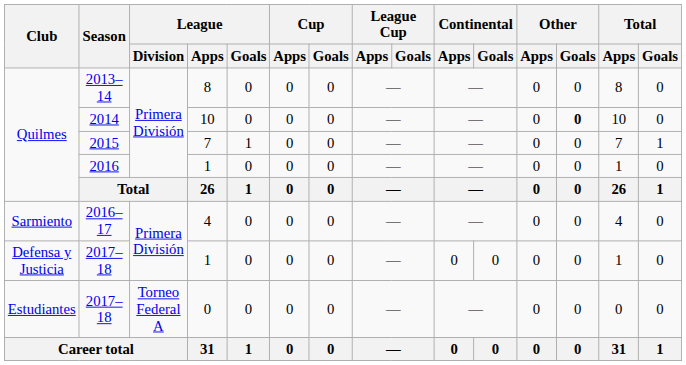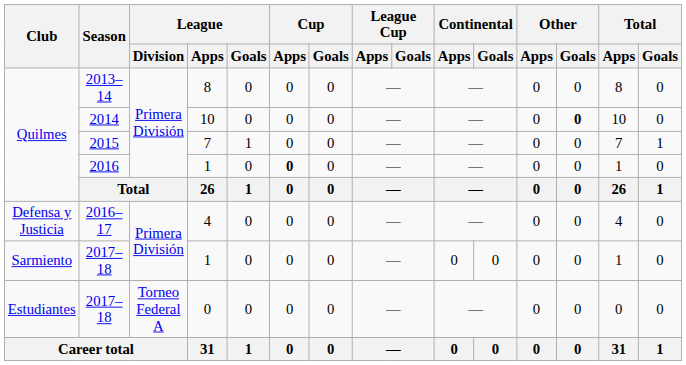(290, 166) normal -> (290, 166) bold
(42, 220) Sarmiento -> (42, 220) Defensa y Justicia
(42, 260) Defensa y Justicia -> (42, 260) Sarmiento
